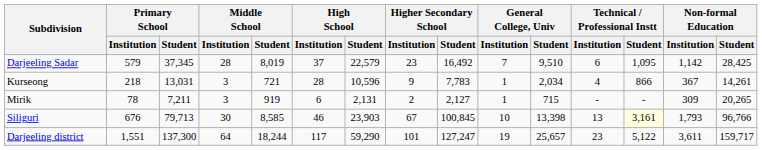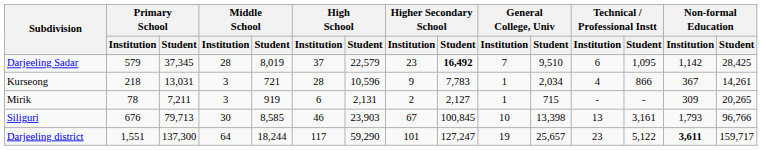(458, 63) normal -> (458, 63) bold
(644, 118) lightyellow background -> (644, 118) no background
(690, 136) normal -> (690, 136) bold
